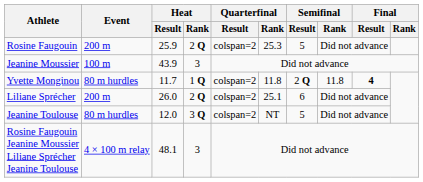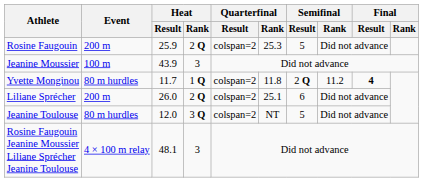(335, 80) 11.8 -> (335, 80) 11.2
